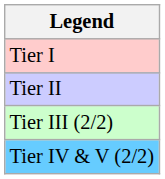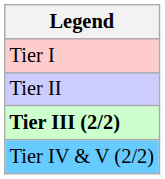(61, 122) normal -> (65, 122) bold
